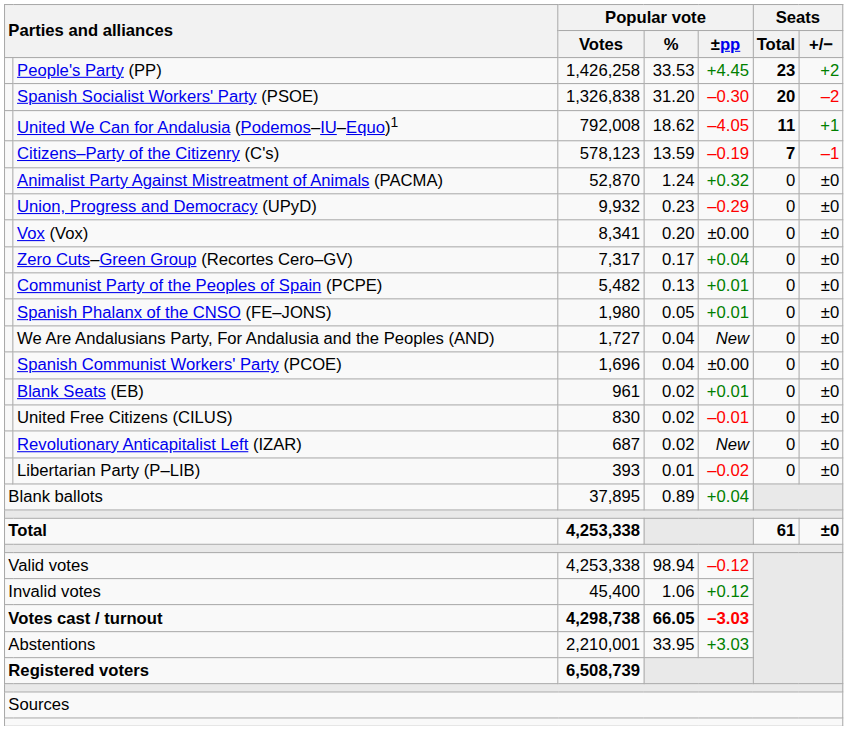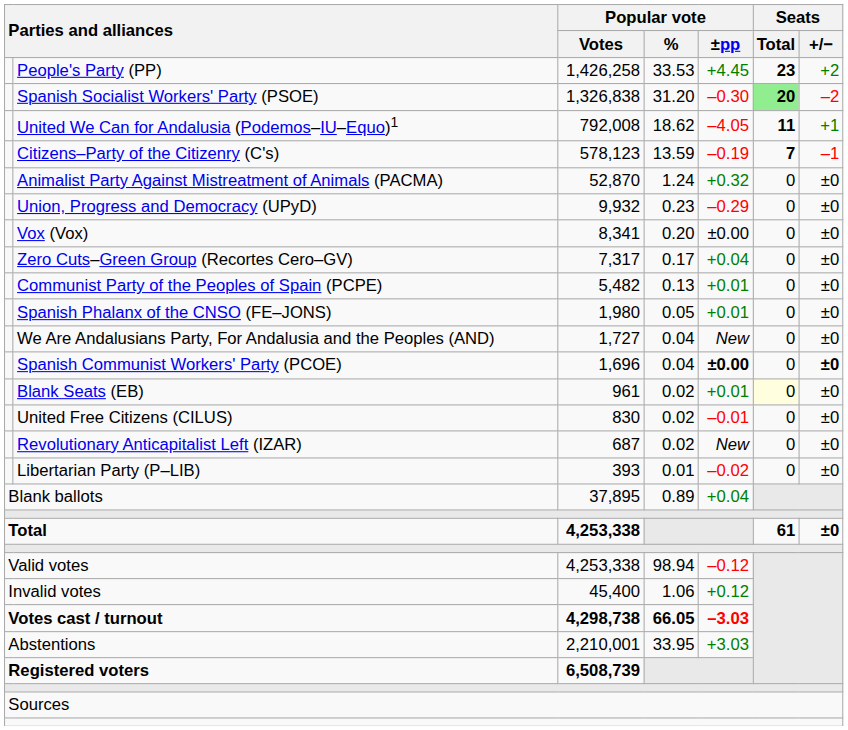(786, 96) no background -> (786, 96) lightgreen background
(728, 365) normal -> (728, 365) bold
(830, 365) normal -> (830, 365) bold
(791, 391) no background -> (791, 391) lightyellow background
